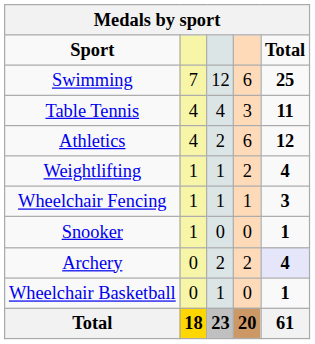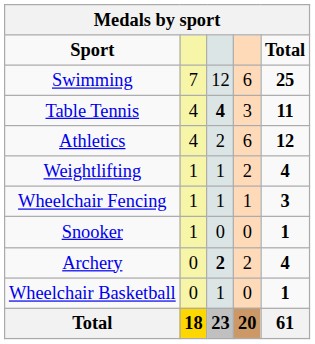(220, 110) normal -> (220, 110) bold
(220, 262) normal -> (220, 262) bold
(285, 262) lavender background -> (285, 262) no background
